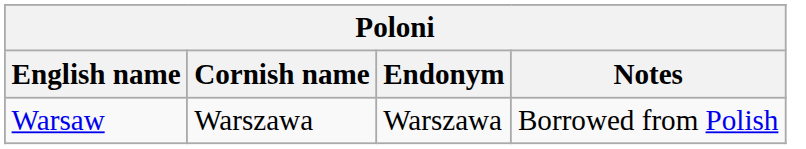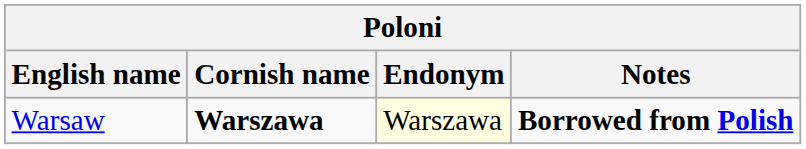(254, 119) normal -> (259, 119) bold
(443, 119) no background -> (443, 119) lightyellow background
(648, 119) normal -> (656, 119) bold
